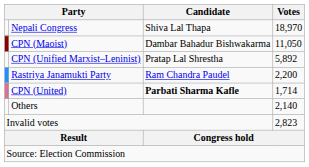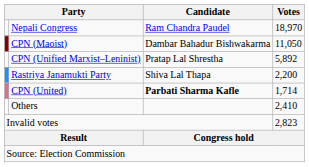(178, 28) Shiva Lal Thapa -> (187, 28) Ram Chandra Paudel
(187, 75) Ram Chandra Paudel -> (178, 75) Shiva Lal Thapa
(286, 106) 2,140 -> (286, 106) 2,410
